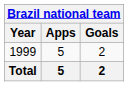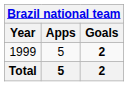(102, 52) normal -> (102, 52) bold
